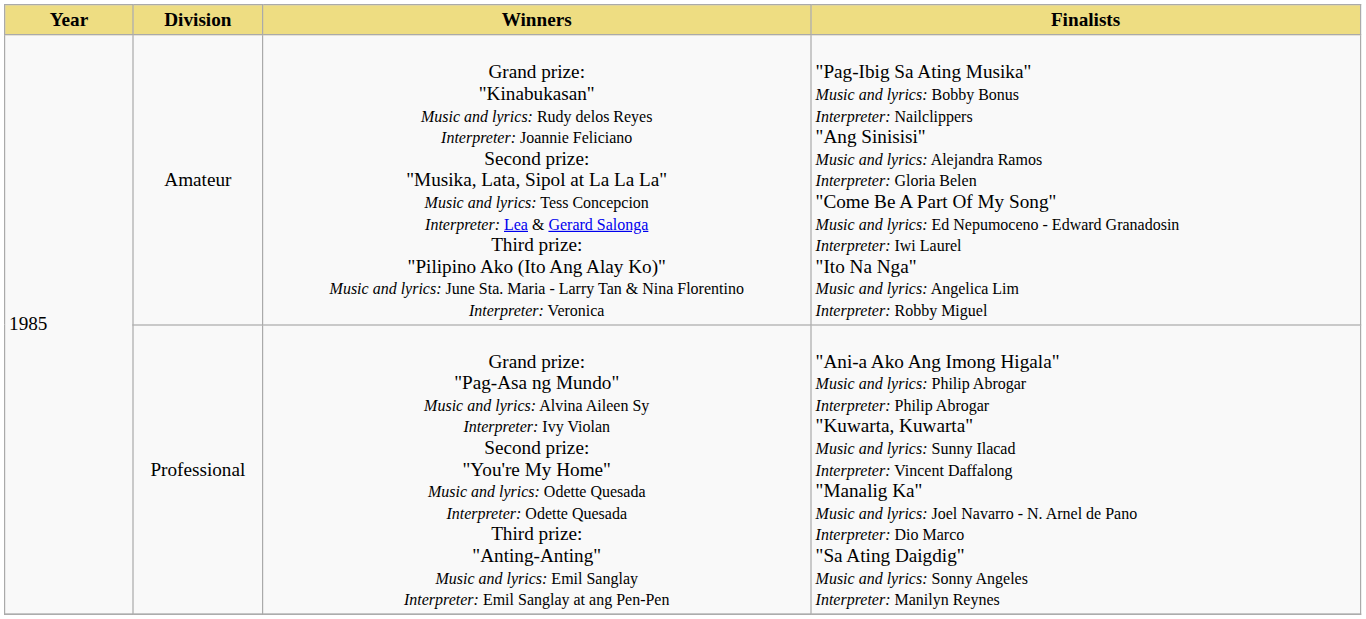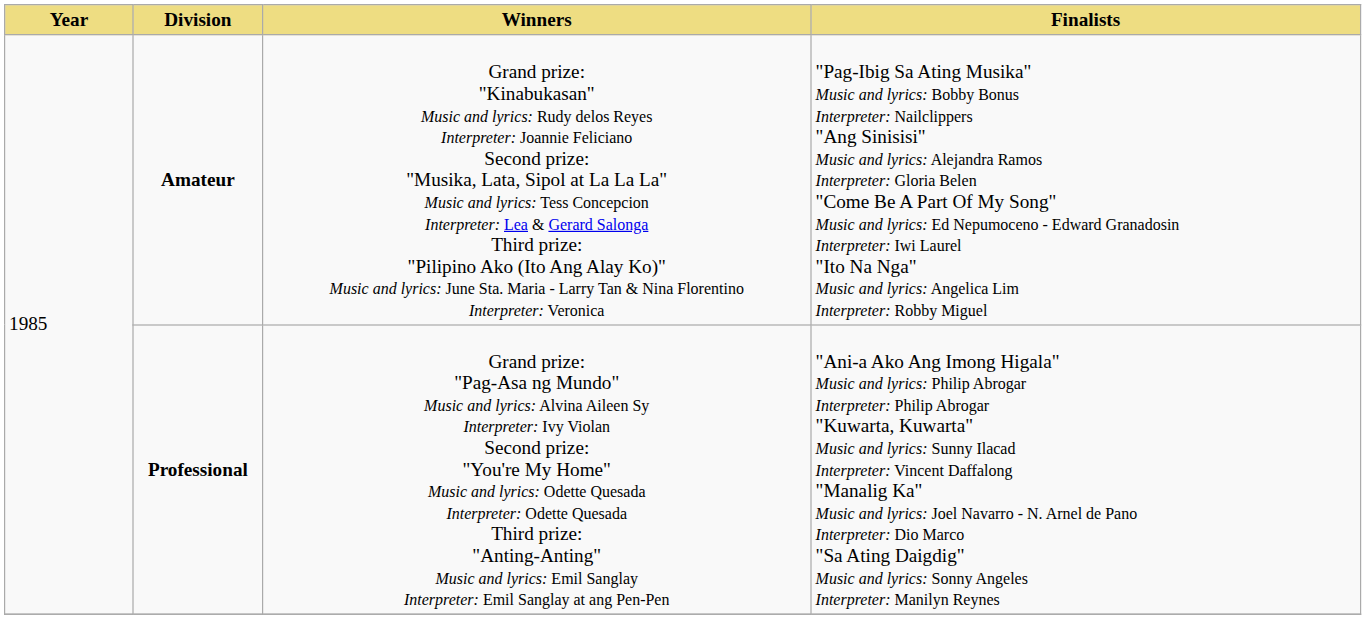(198, 179) normal -> (198, 179) bold
(198, 469) normal -> (198, 469) bold
